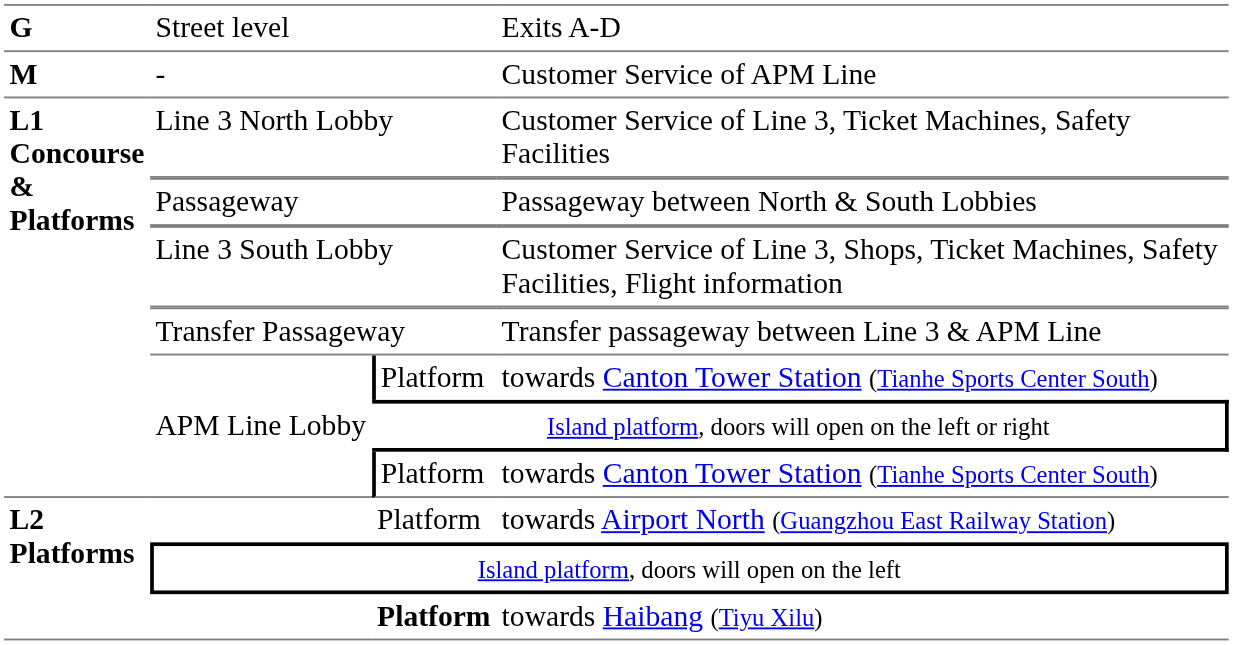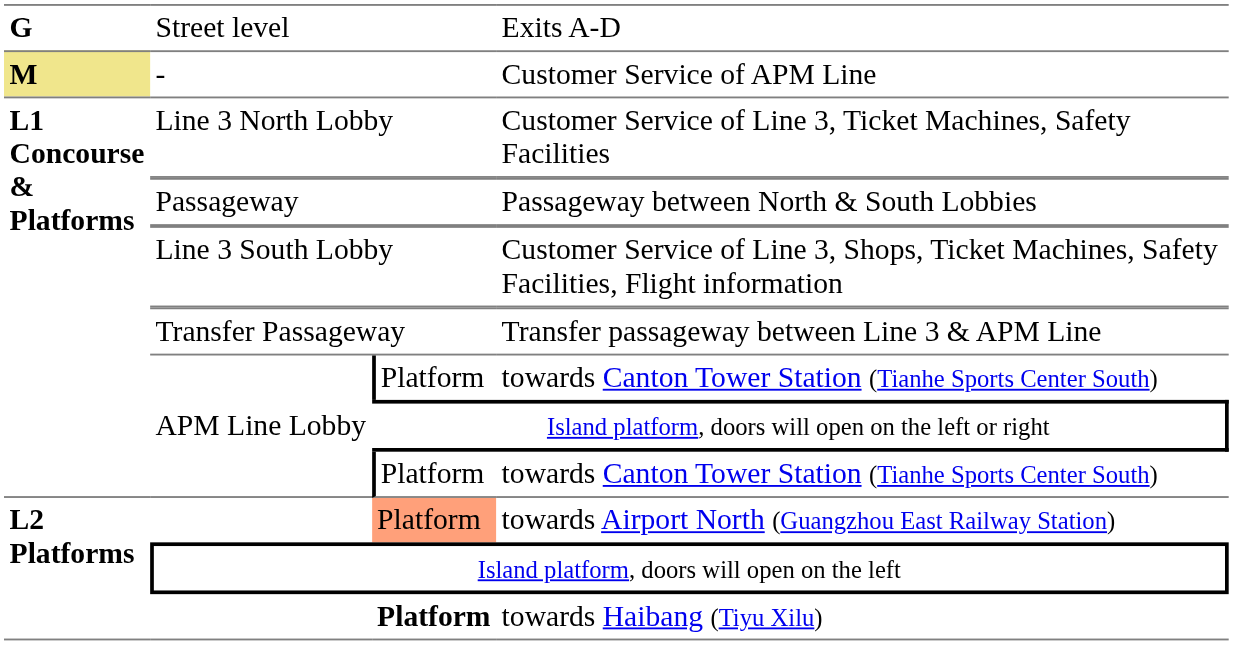(24, 73) no background -> (24, 73) khaki background
(429, 519) no background -> (429, 519) lightsalmon background
